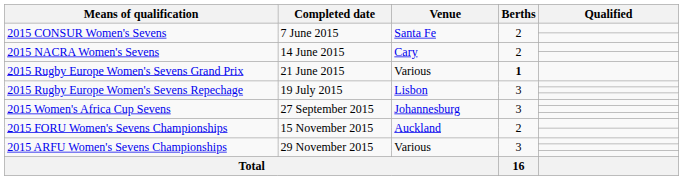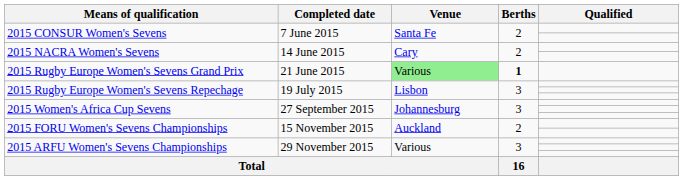(413, 71) no background -> (413, 71) lightgreen background
